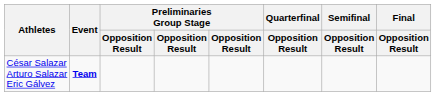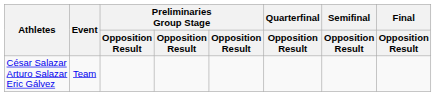(85, 74) bold -> (85, 74) normal
